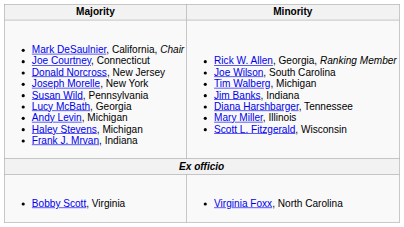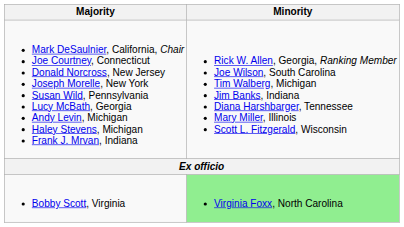(293, 204) no background -> (293, 204) lightgreen background
